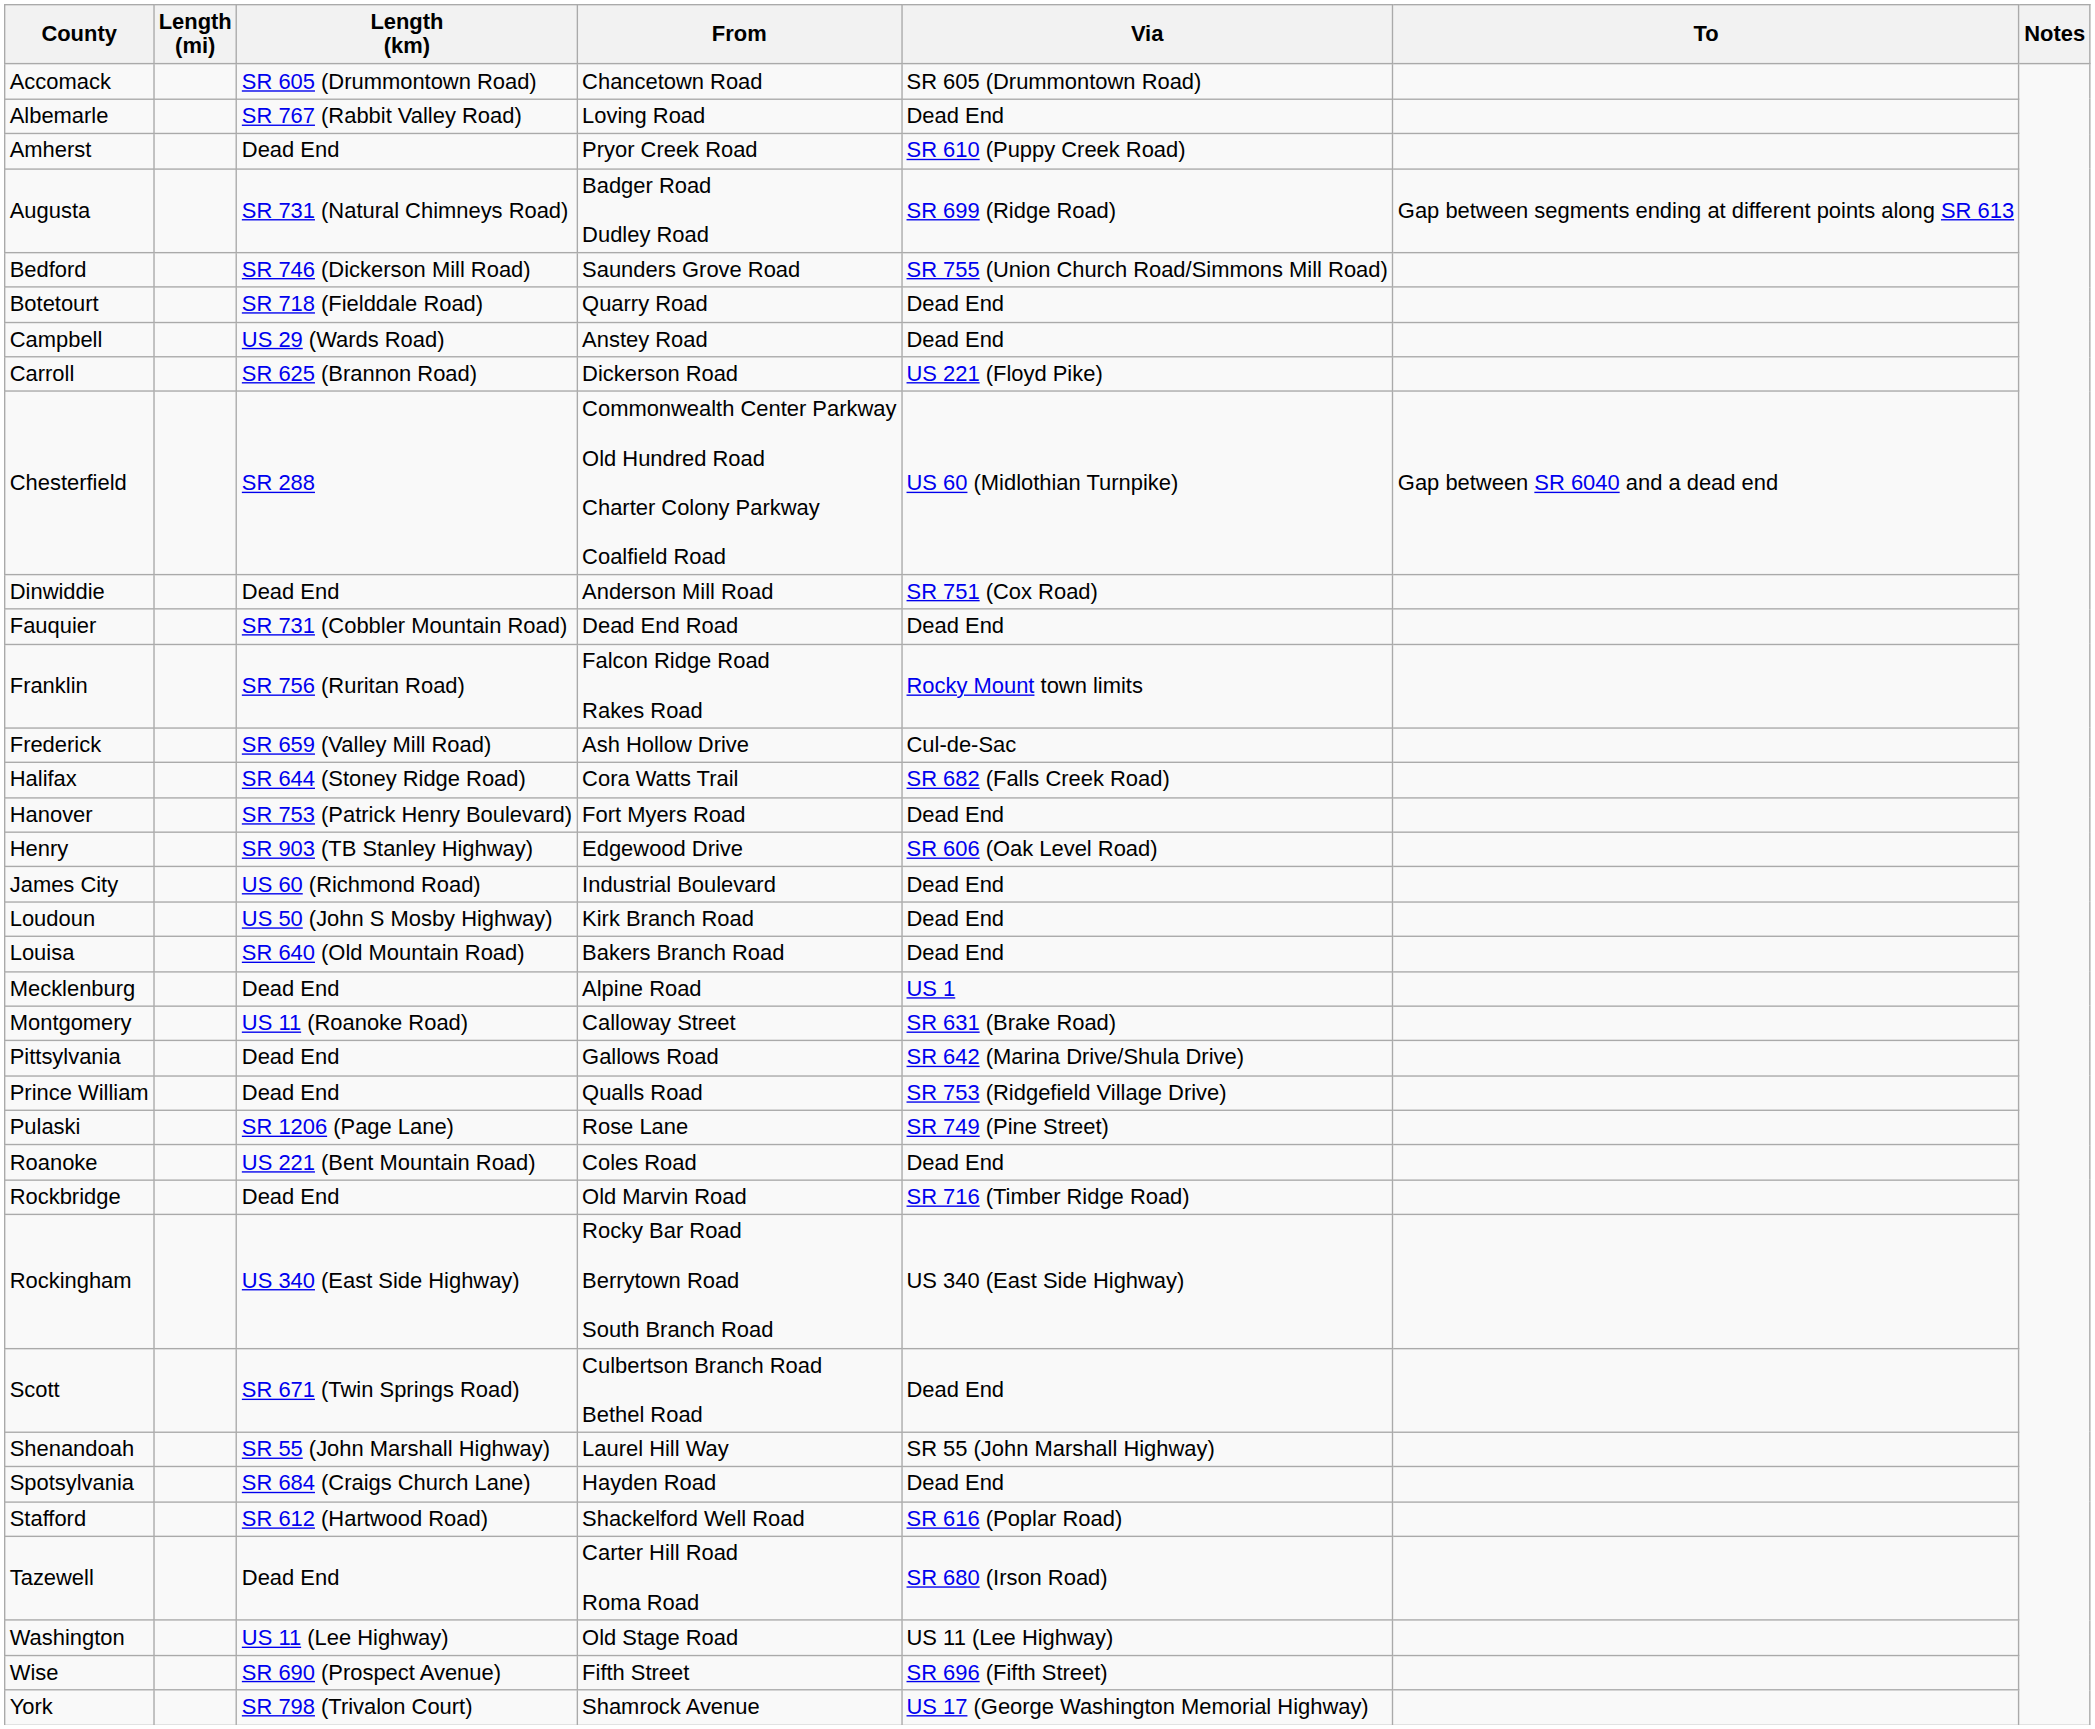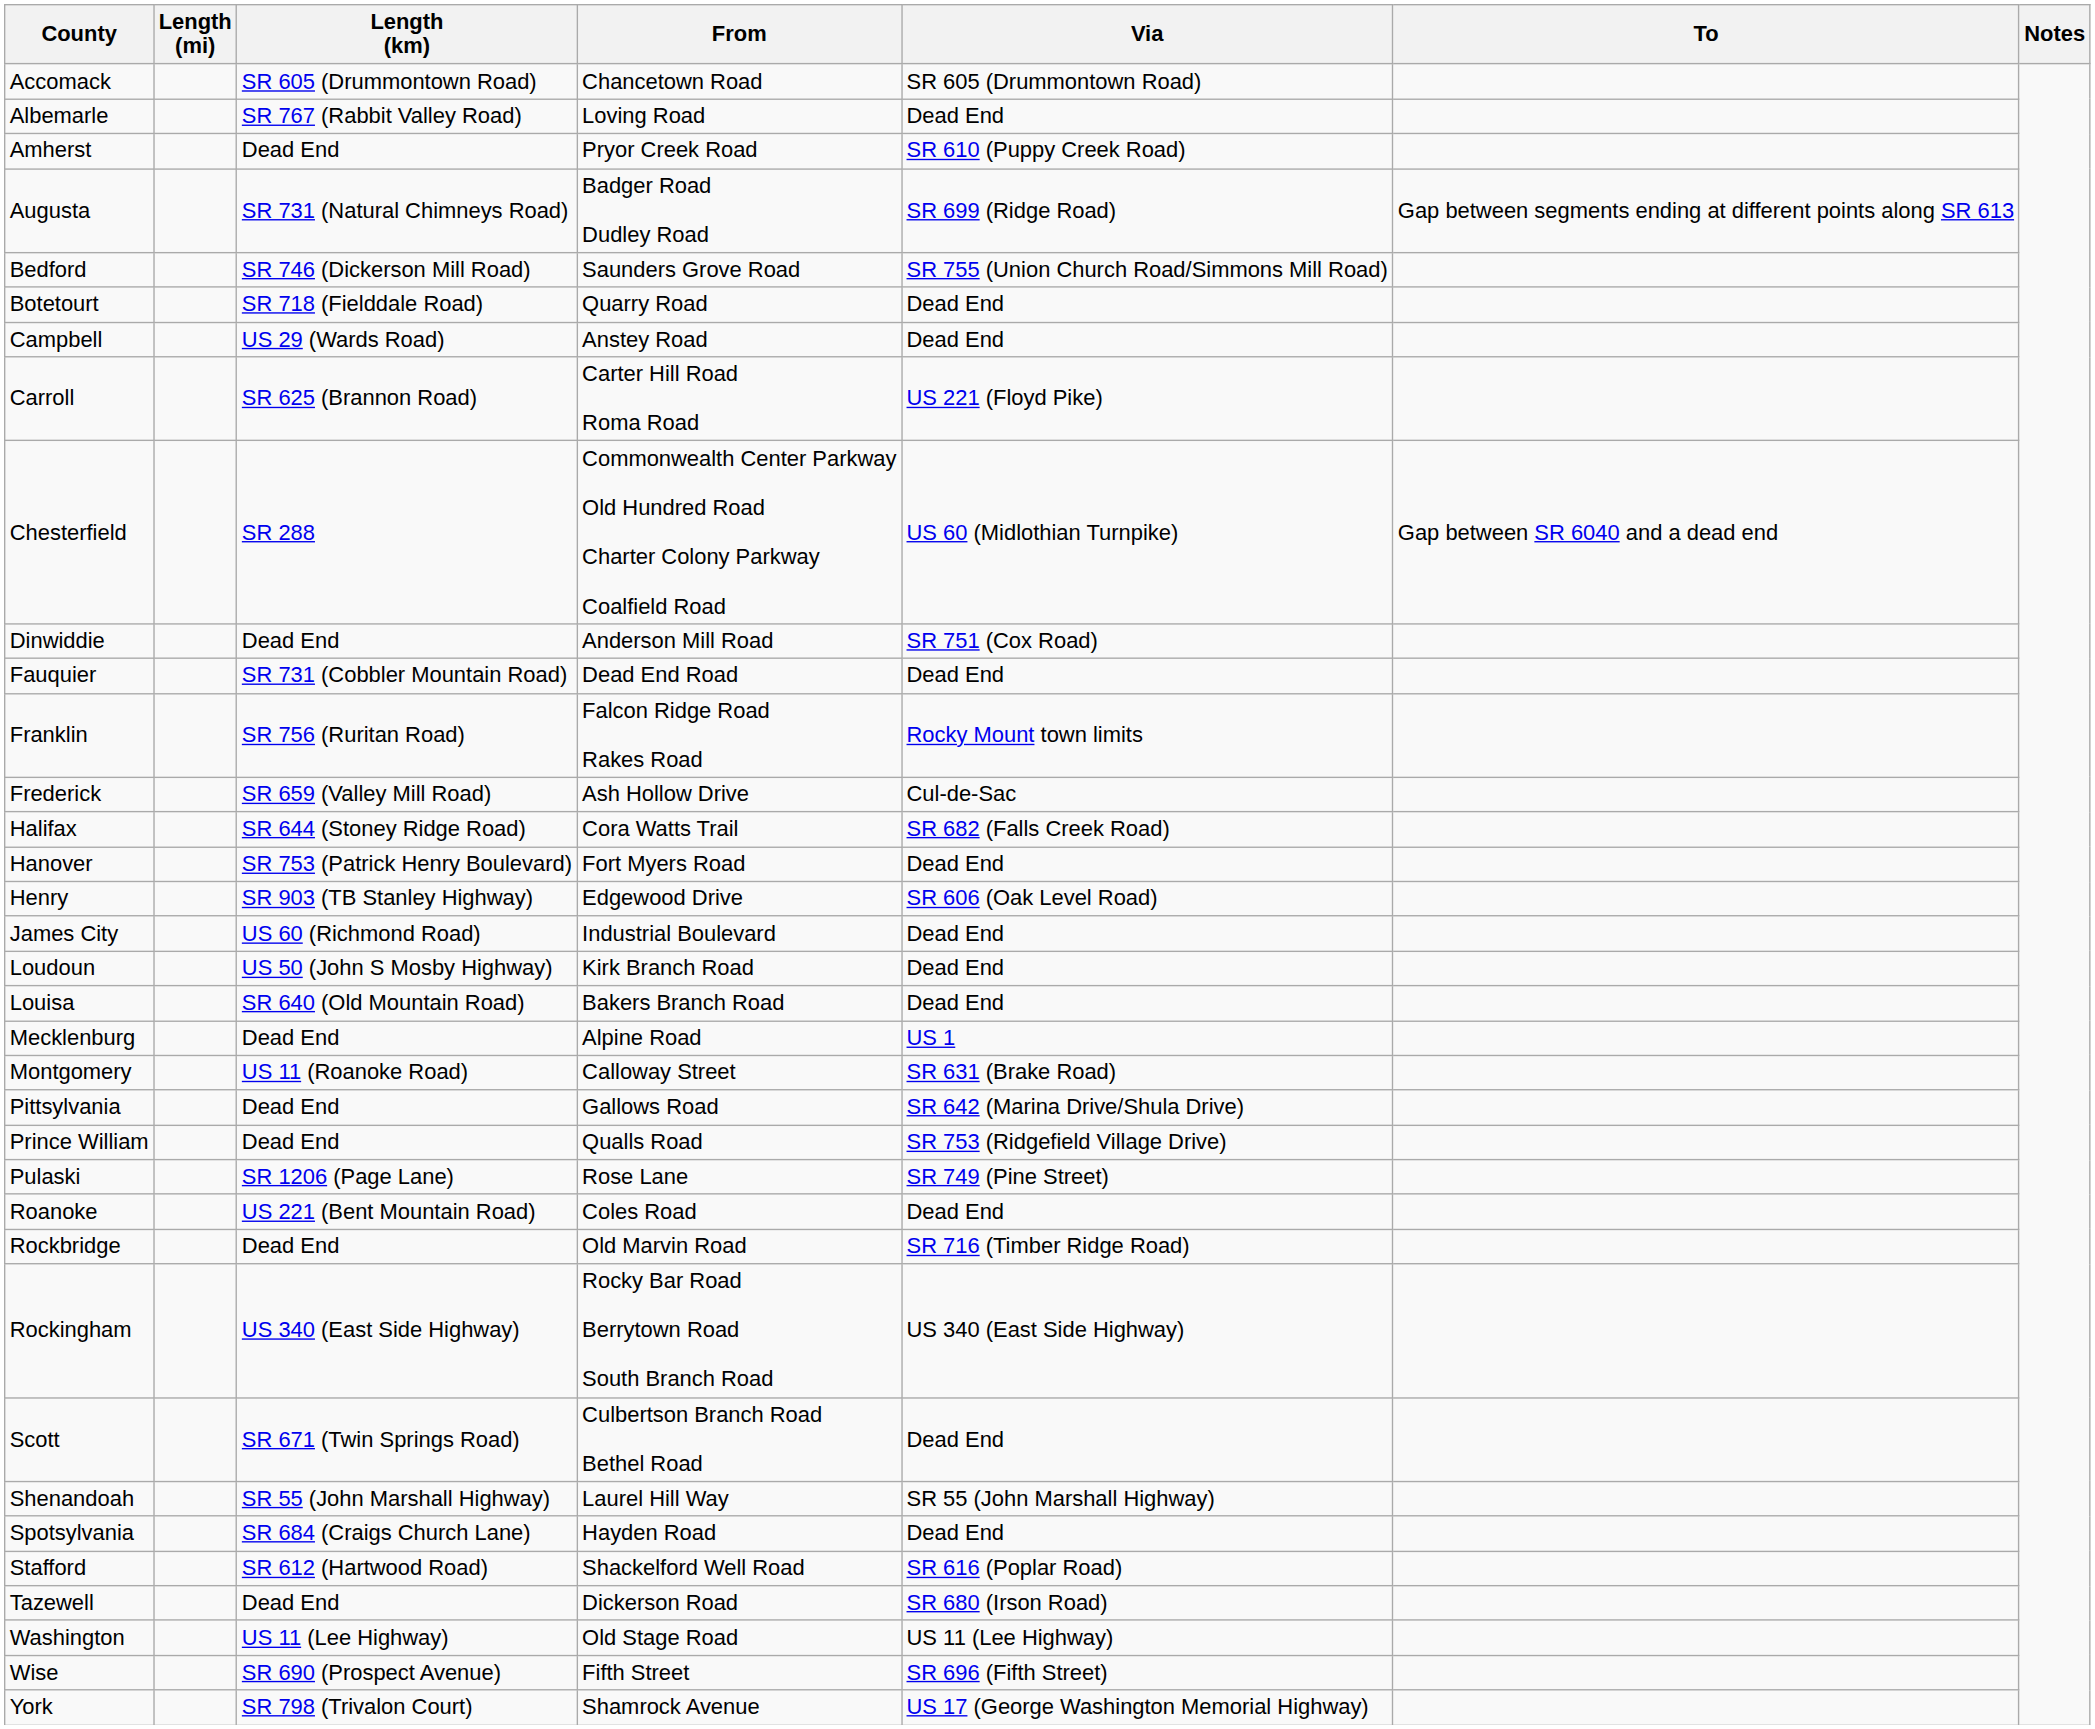(660, 373) Dickerson Road -> (660, 398) Carter Hill Road Roma Road
(660, 1578) Carter Hill Road Roma Road -> (660, 1602) Dickerson Road
